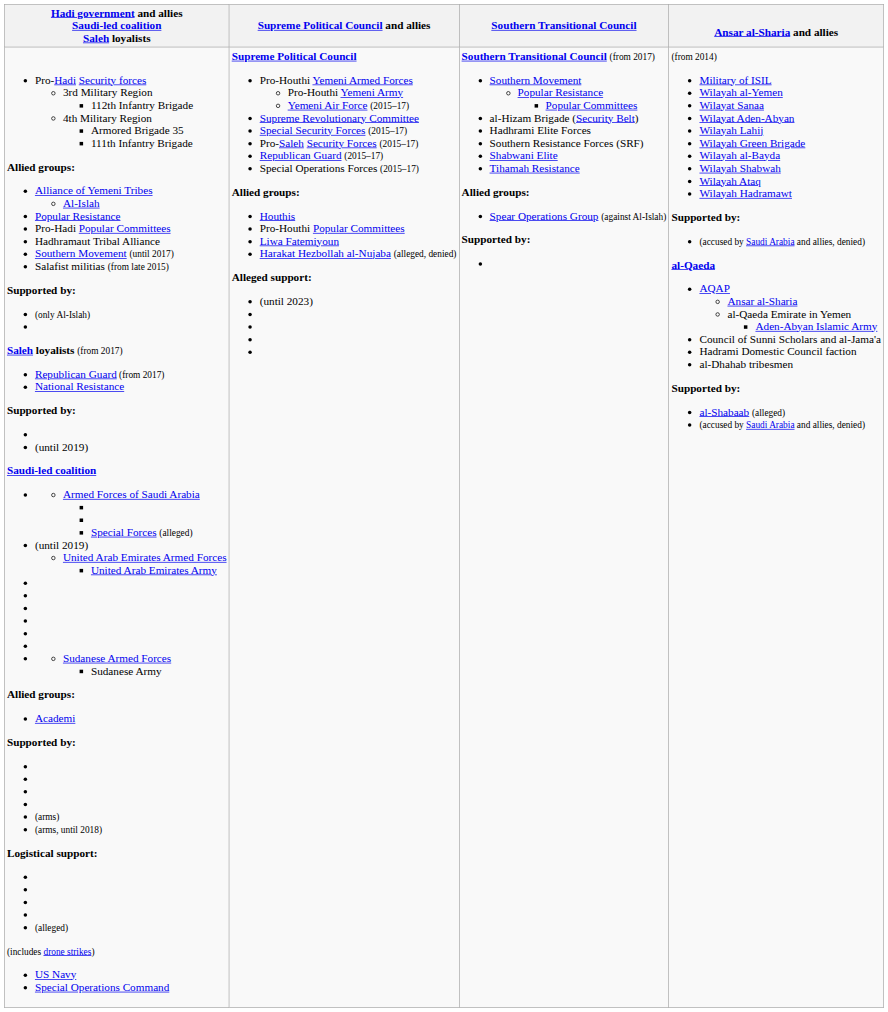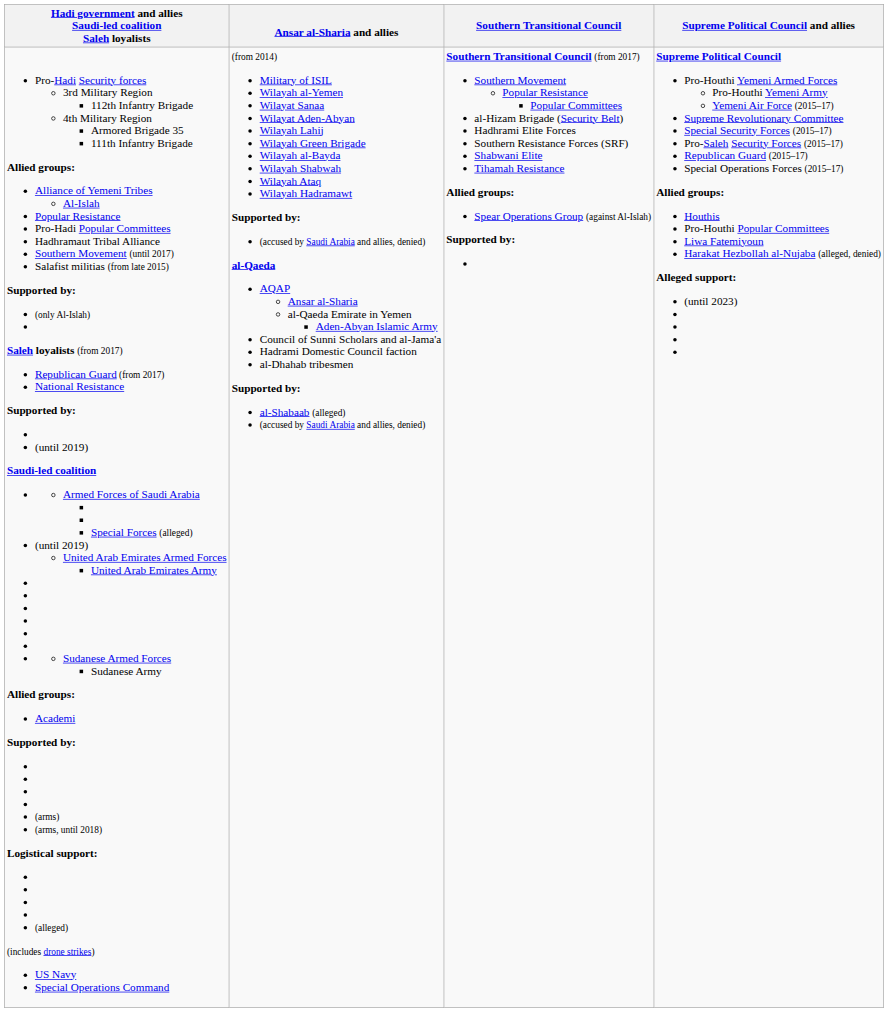columns swapped: (344, 25) <-> (776, 32)
